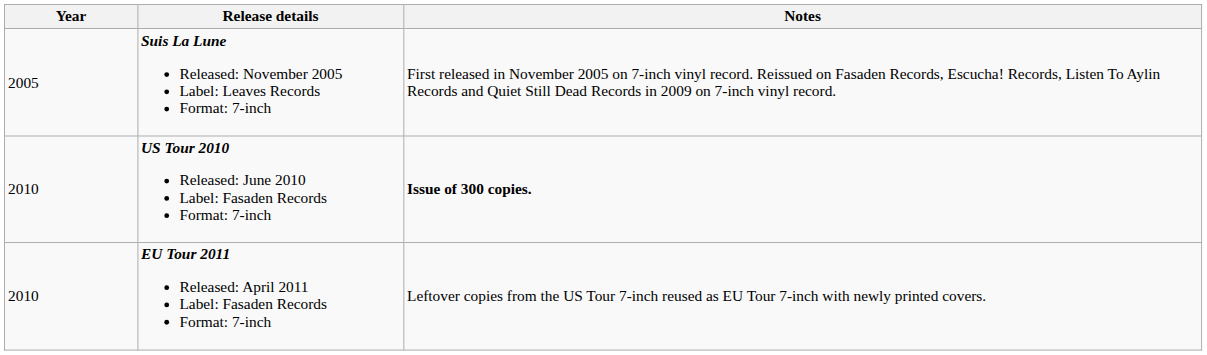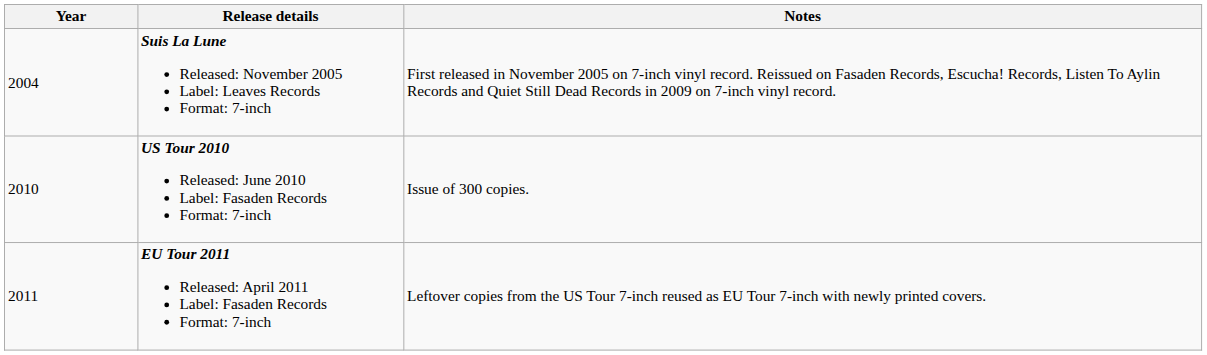(23, 82) 2005 -> (23, 82) 2004
(469, 189) bold -> (468, 189) normal
(23, 296) 2010 -> (23, 296) 2011
